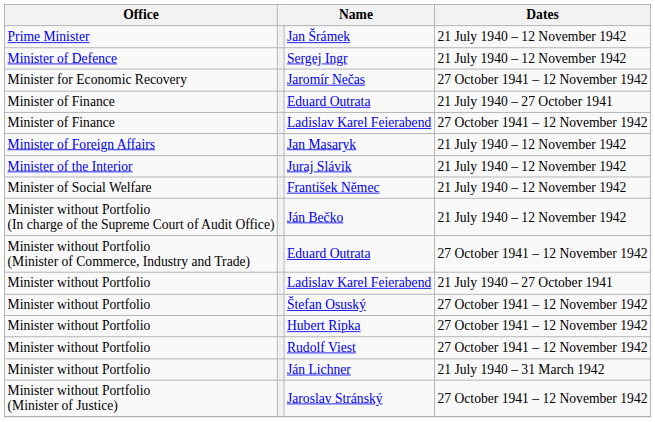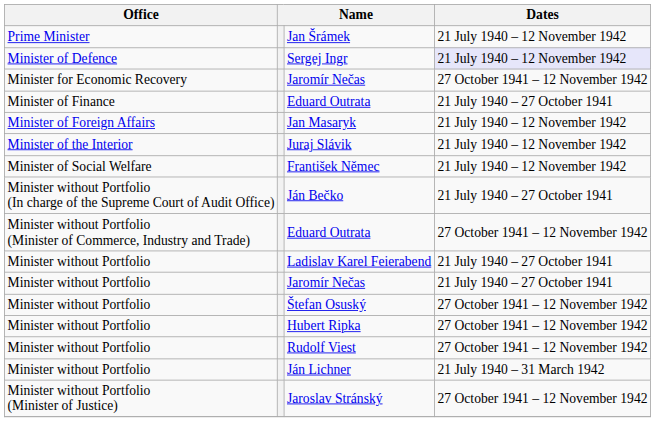(532, 58) no background -> (532, 58) lavender background
- row: (61, 123)
(532, 217) 21 July 1940 – 12 November 1942 -> (525, 195) 21 July 1940 – 27 October 1941
+ row: (79, 283)
